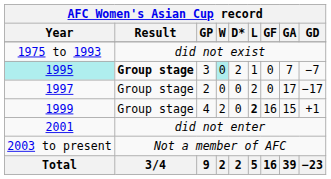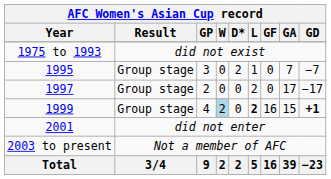(59, 70) paleturquoise background -> (59, 70) no background
(156, 70) bold -> (156, 70) normal
(222, 70) paleturquoise background -> (222, 70) no background
(222, 108) no background -> (222, 108) lightblue background
(312, 108) normal -> (312, 108) bold
